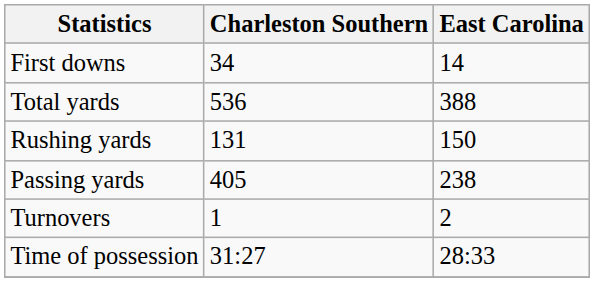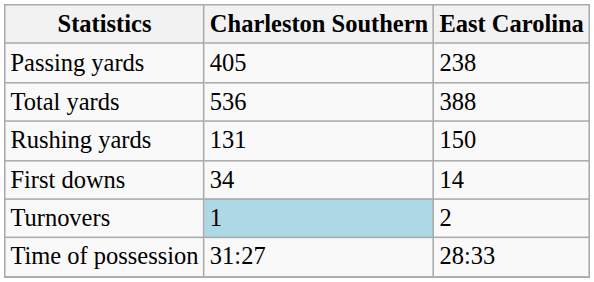rows swapped: (68, 62) <-> (77, 179)
(216, 218) no background -> (216, 218) lightblue background
